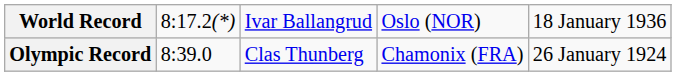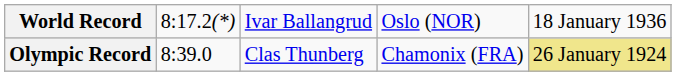(600, 54) no background -> (600, 54) khaki background
